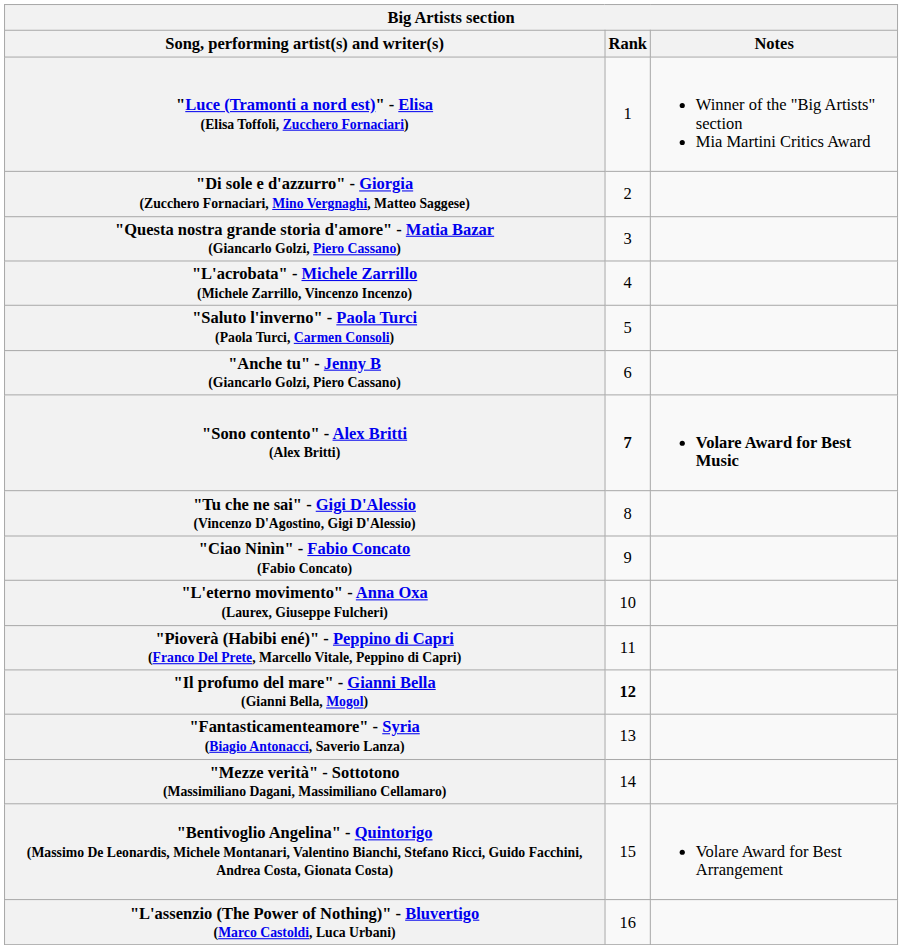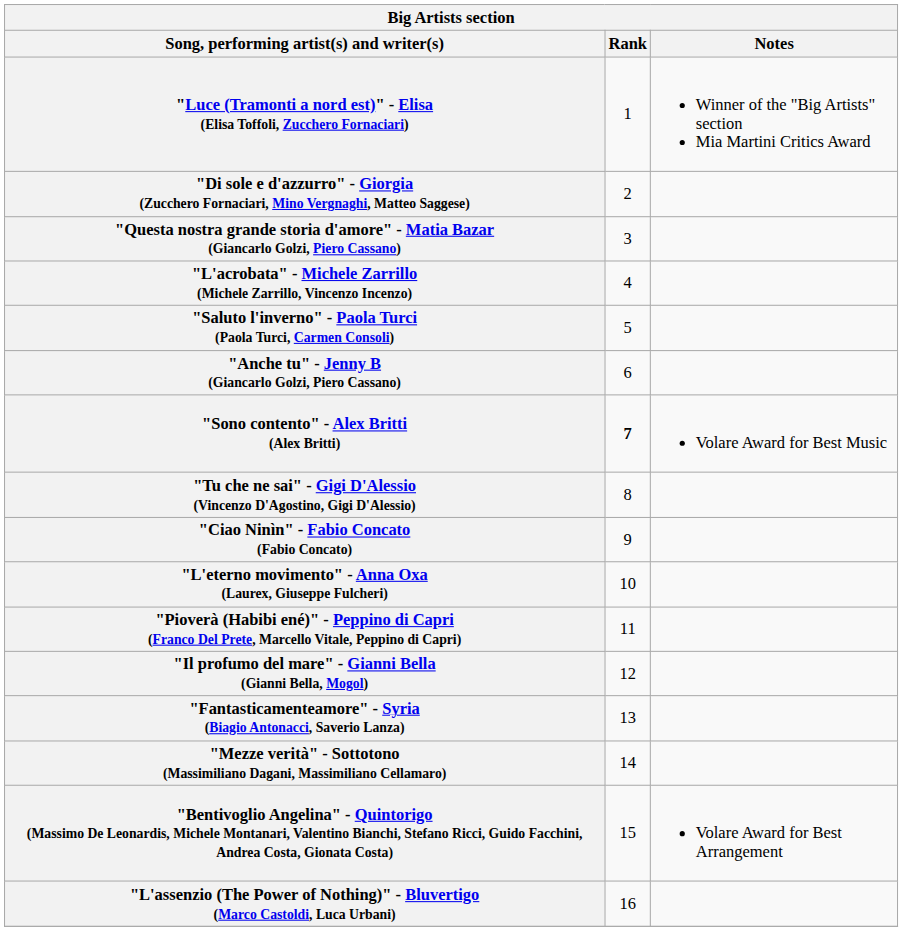(774, 452) bold -> (774, 443) normal
(628, 692) bold -> (628, 673) normal
